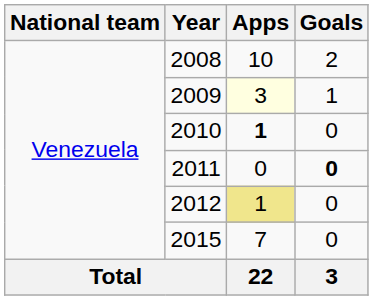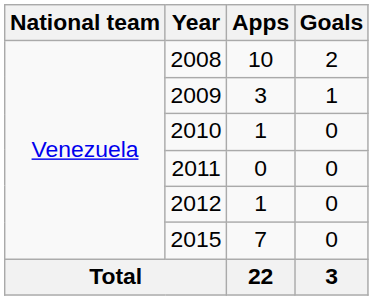(261, 95) lightyellow background -> (261, 95) no background
(261, 131) bold -> (261, 131) normal
(332, 167) bold -> (332, 167) normal
(261, 204) khaki background -> (261, 204) no background
